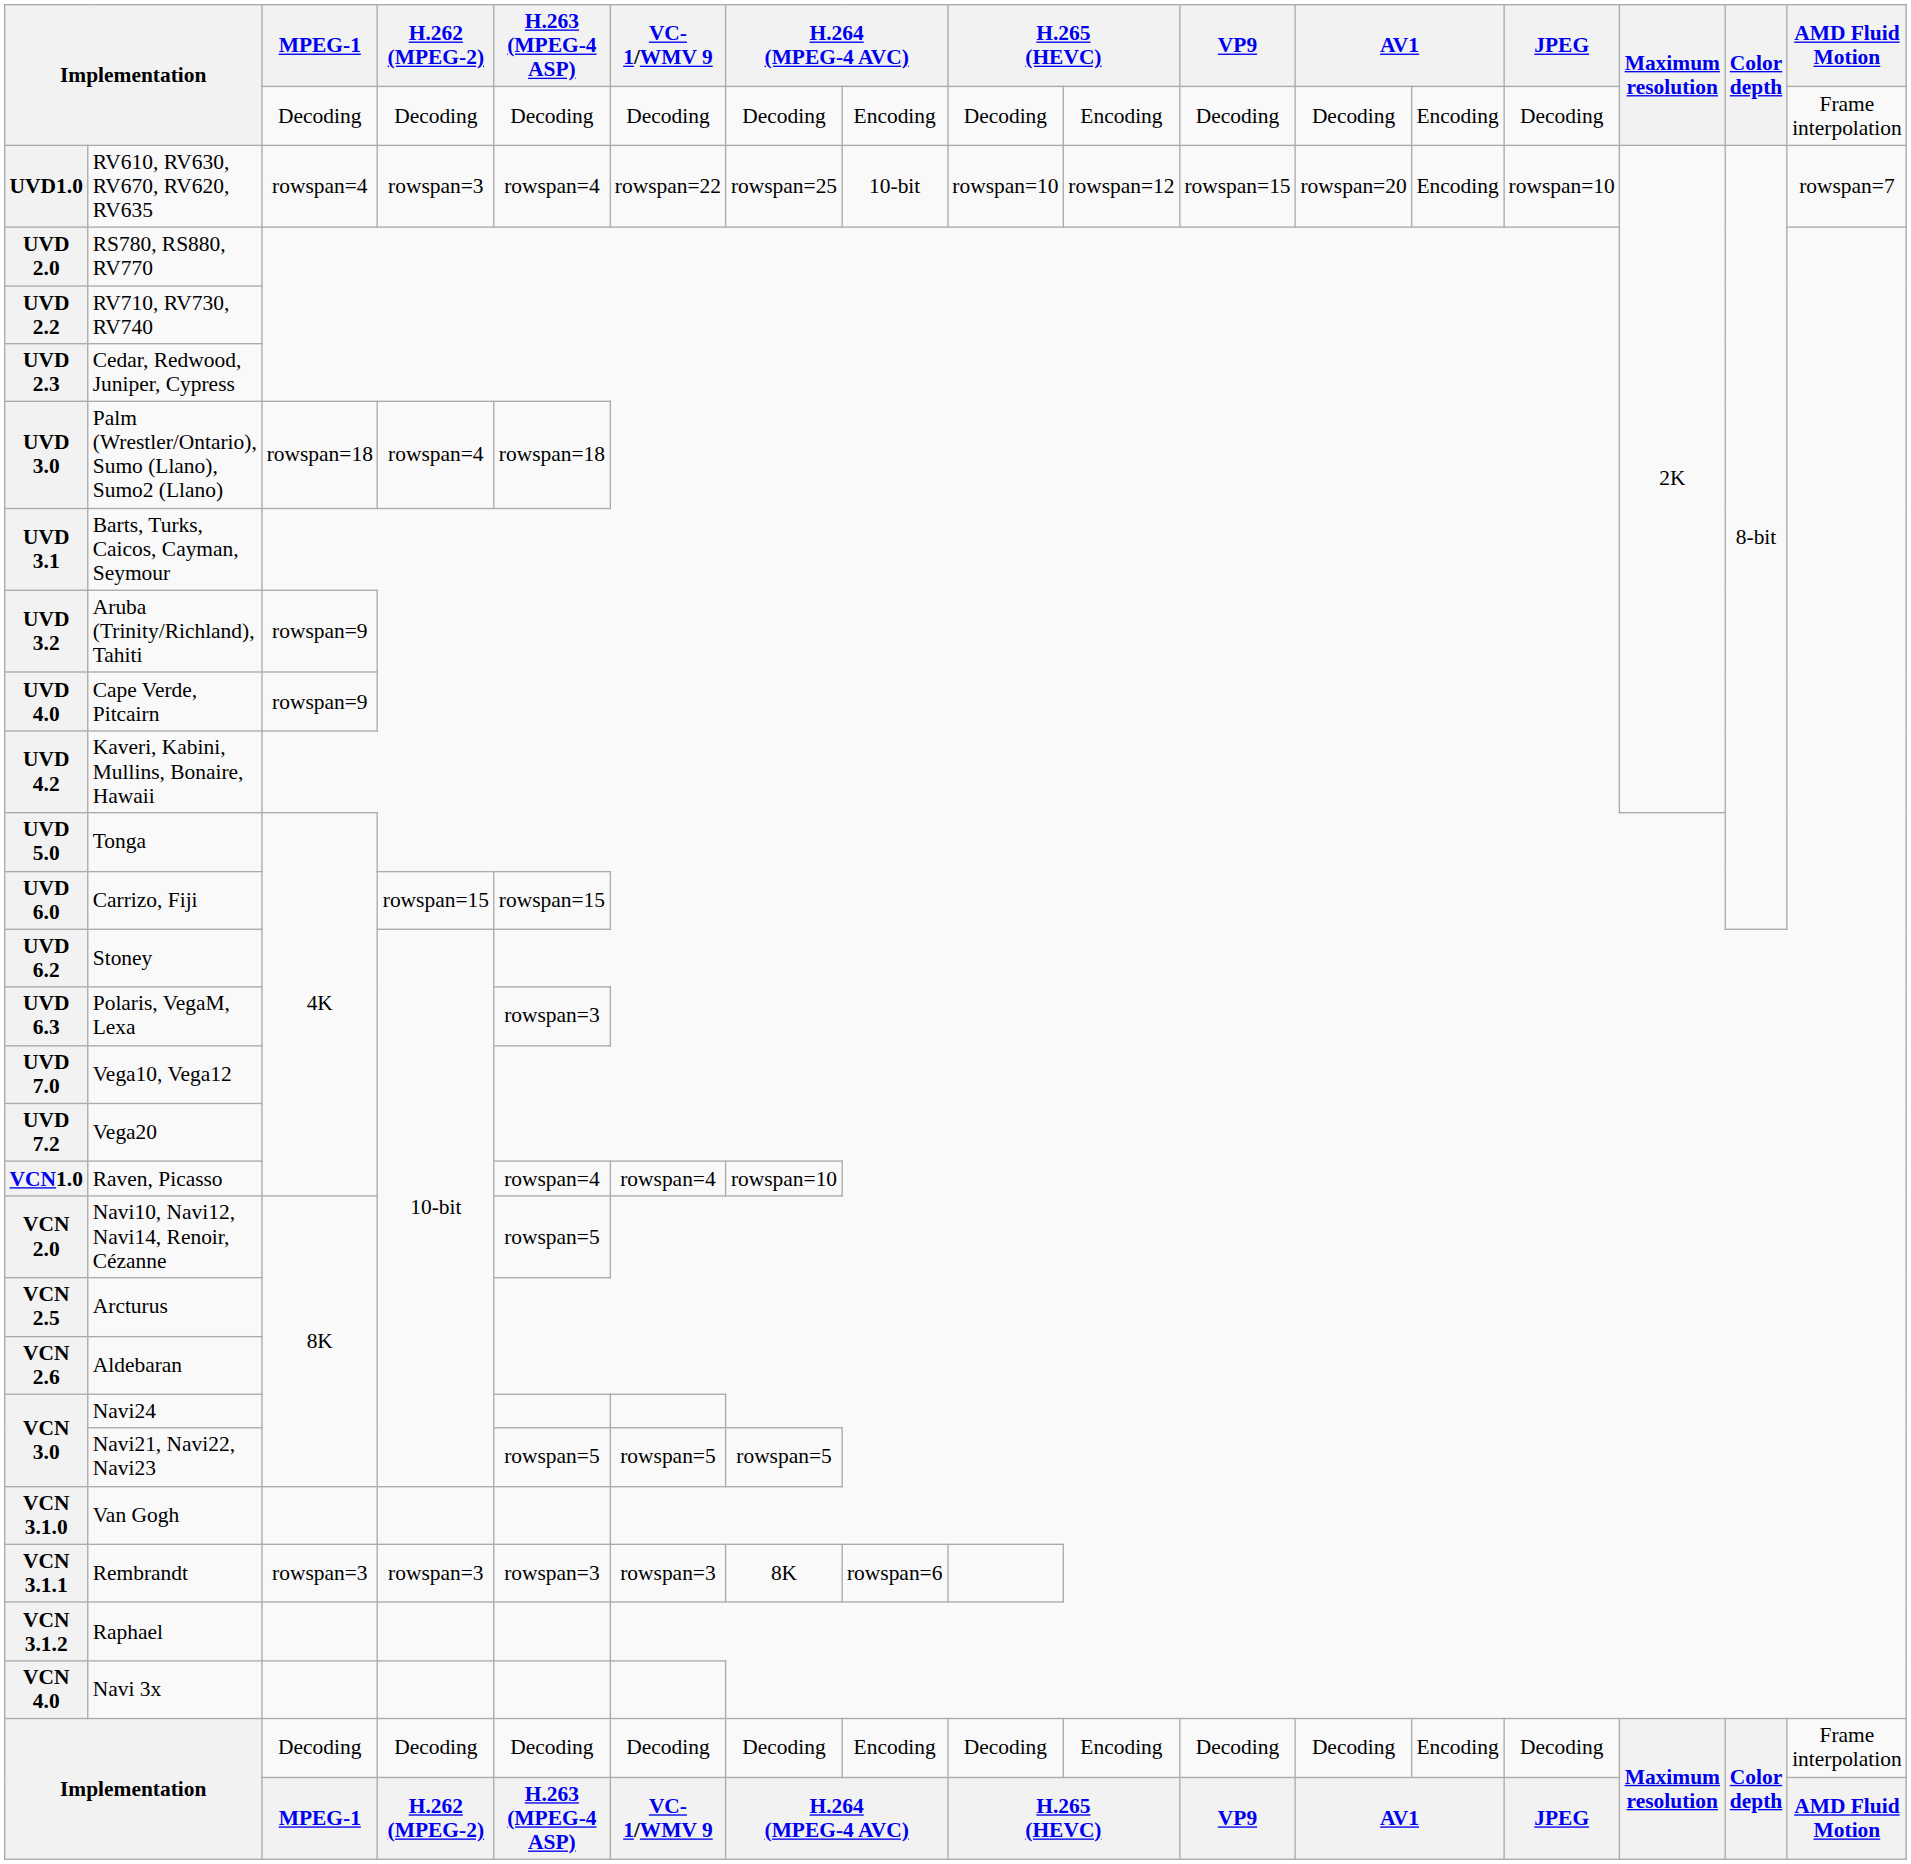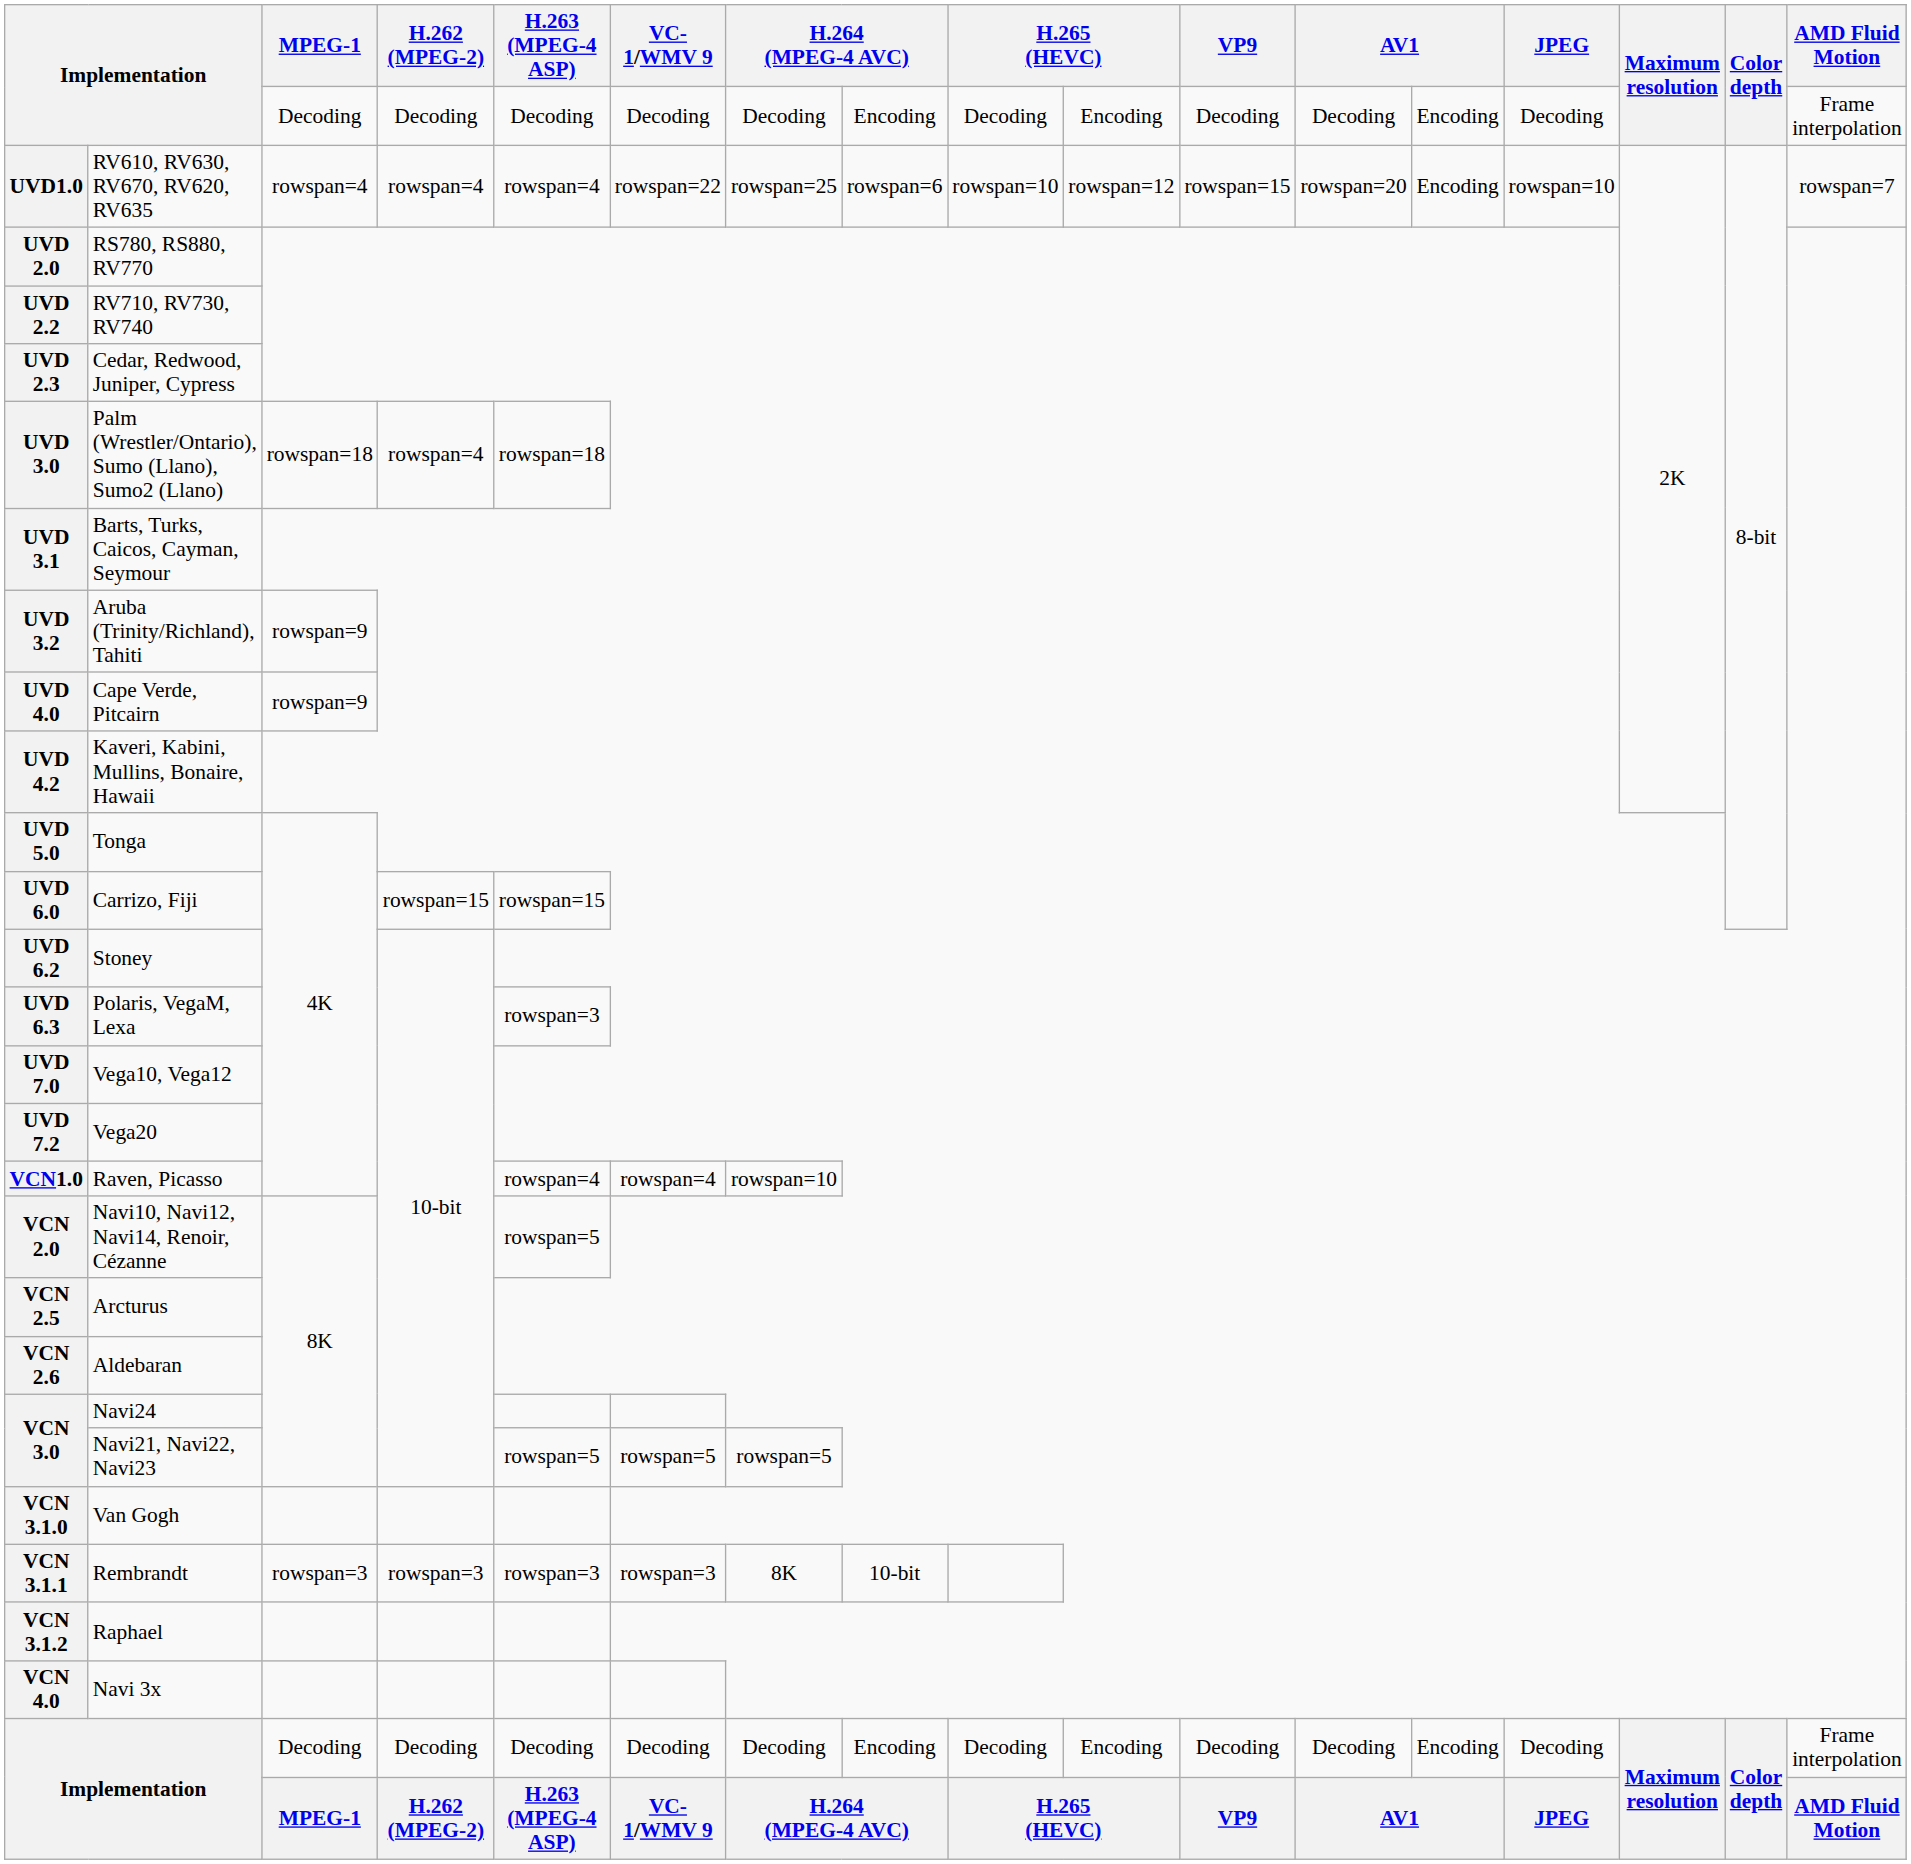(436, 185) rowspan=3 -> (436, 185) rowspan=4
(895, 185) 10-bit -> (895, 185) rowspan=6
(895, 1573) rowspan=6 -> (895, 1573) 10-bit
